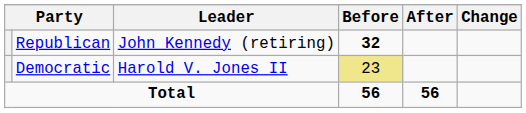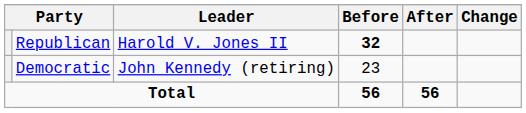(226, 43) John Kennedy (retiring) -> (203, 43) Harold V. Jones II
(203, 69) Harold V. Jones II -> (226, 69) John Kennedy (retiring)
(371, 69) khaki background -> (371, 69) no background
